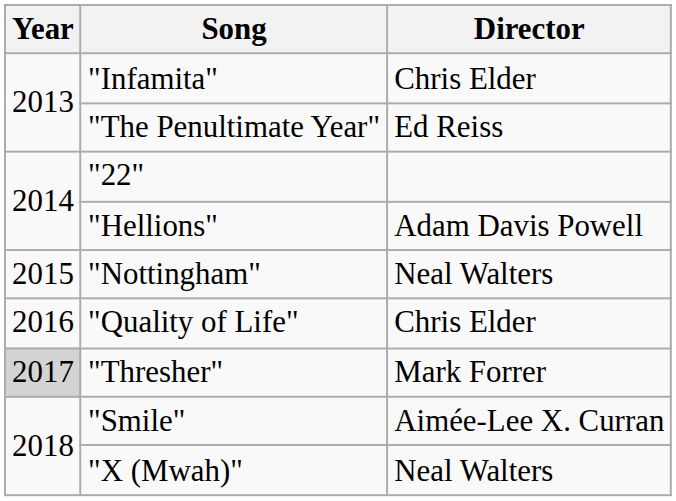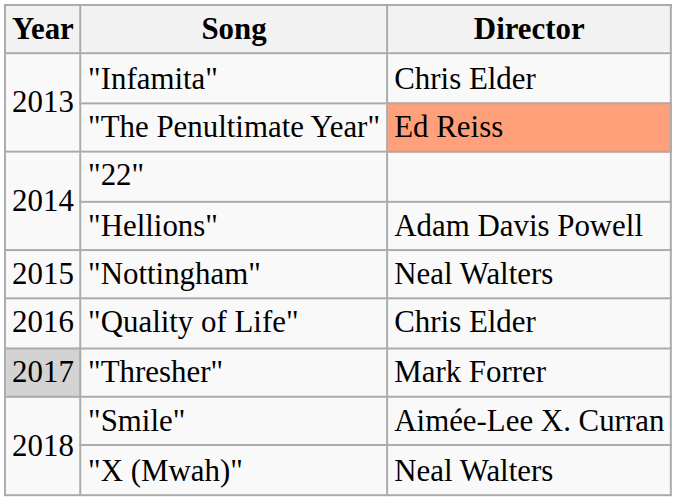(449, 126) no background -> (449, 126) lightsalmon background
